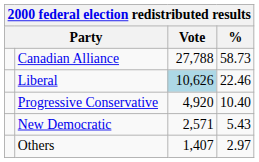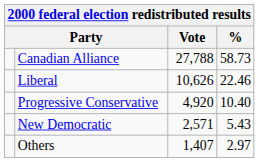(195, 80) lightblue background -> (195, 80) no background
